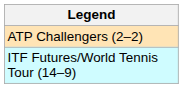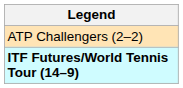(83, 65) normal -> (88, 65) bold
